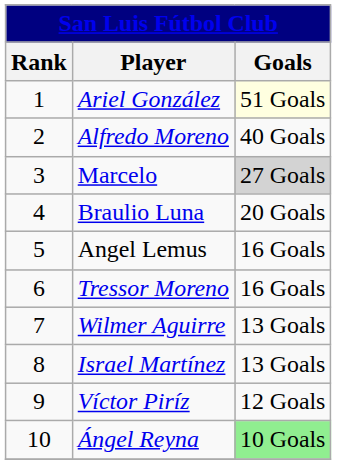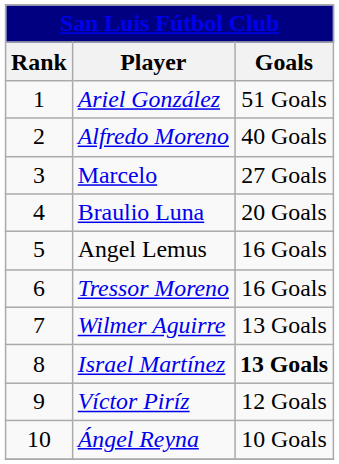(283, 99) lightyellow background -> (284, 99) no background
(283, 174) lightgrey background -> (284, 174) no background
(283, 363) normal -> (284, 363) bold
(283, 439) lightgreen background -> (284, 439) no background
